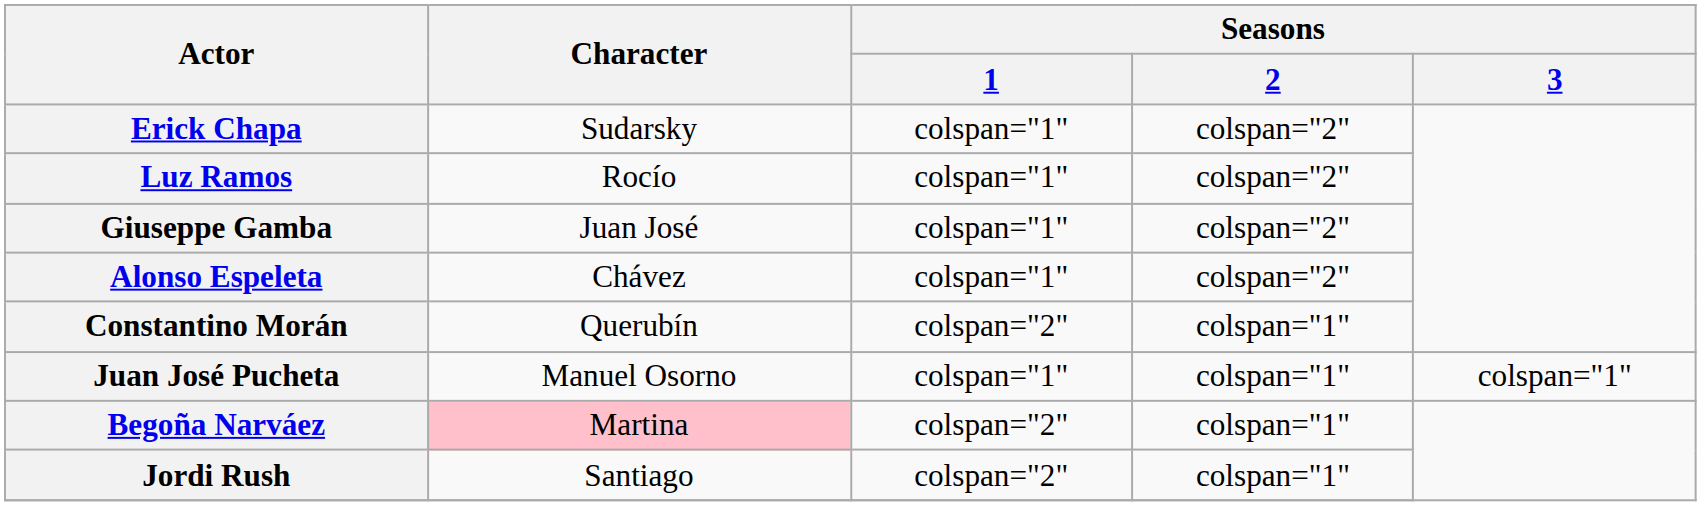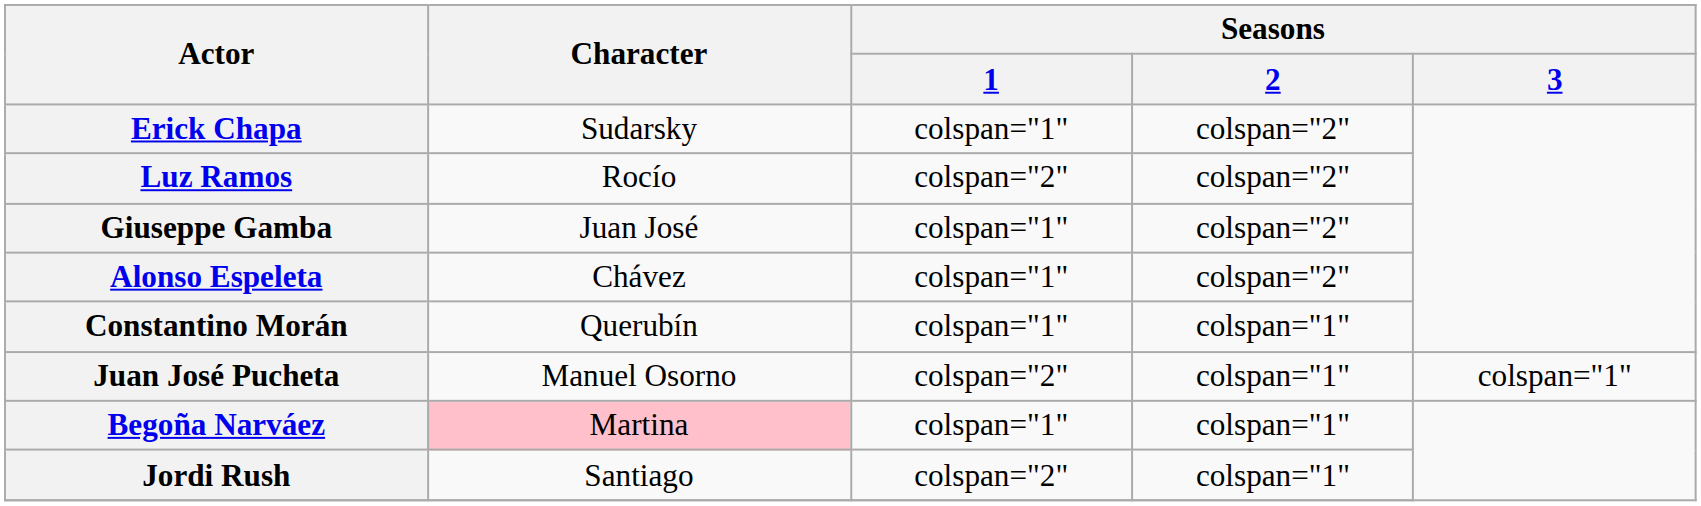(991, 177) colspan="1" -> (991, 177) colspan="2"
(991, 326) colspan="2" -> (991, 326) colspan="1"
(991, 375) colspan="1" -> (991, 375) colspan="2"
(991, 425) colspan="2" -> (991, 425) colspan="1"
